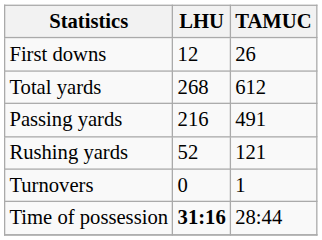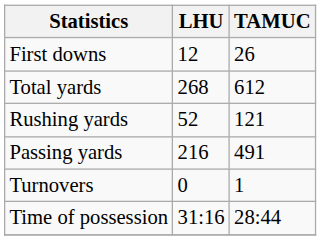rows swapped: (69, 152) <-> (66, 119)
(202, 217) bold -> (201, 217) normal
